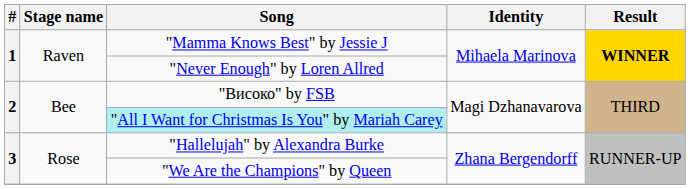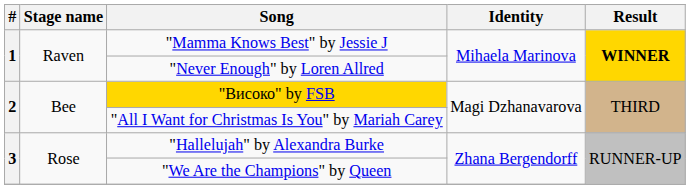(277, 94) no background -> (277, 94) gold background
(277, 119) paleturquoise background -> (277, 119) no background
